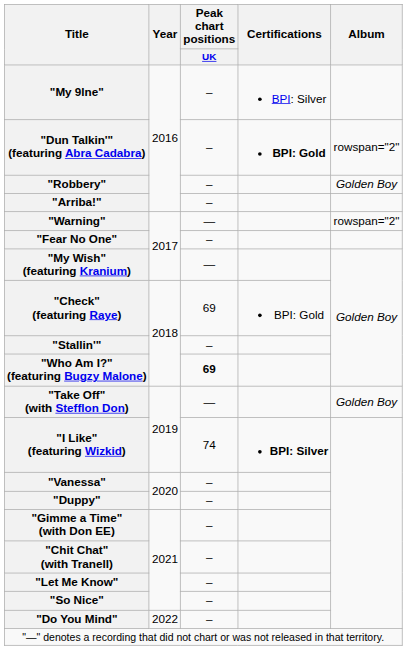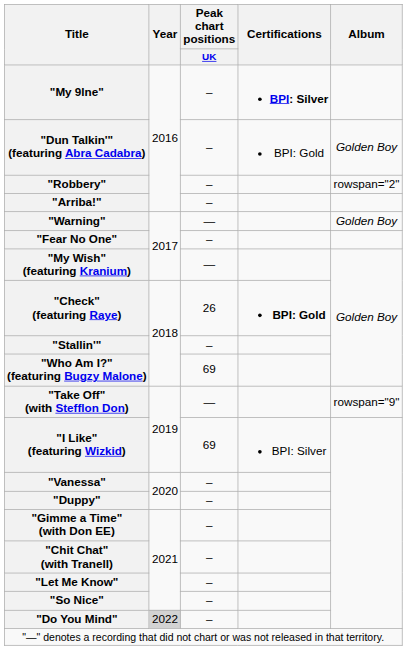(284, 99) normal -> (284, 99) bold
(284, 154) bold -> (284, 154) normal
(366, 147) rowspan="2" -> (366, 147) Golden Boy
(366, 184) Golden Boy -> (366, 184) rowspan="2"
(366, 221) rowspan="2" -> (366, 221) Golden Boy
(209, 308) 69 -> (209, 308) 26
(284, 315) normal -> (284, 315) bold
(209, 370) bold -> (209, 370) normal
(366, 401) Golden Boy -> (366, 401) rowspan="9"
(209, 445) 74 -> (209, 445) 69
(284, 452) bold -> (284, 452) normal
(165, 619) no background -> (165, 619) lightgrey background
